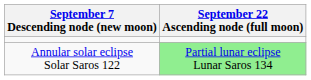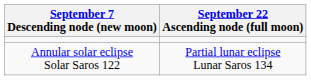(233, 58) lightgreen background -> (233, 58) no background
